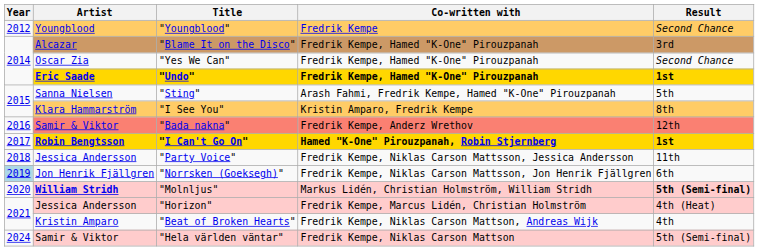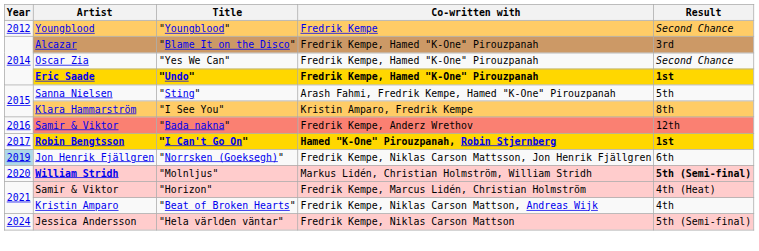- row: (198, 157)
(86, 206) Jessica Andersson -> (77, 190) Samir & Viktor
(77, 238) Samir & Viktor -> (86, 222) Jessica Andersson
